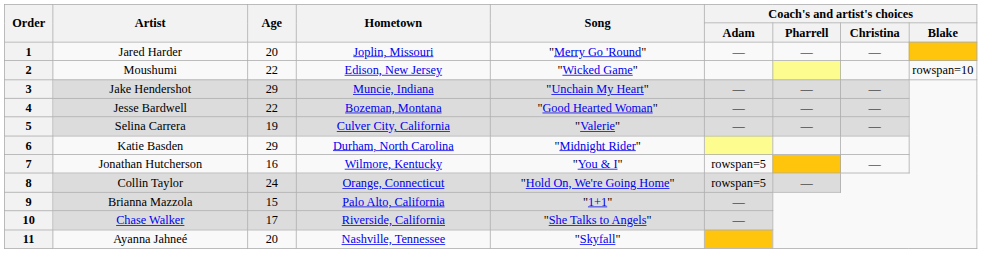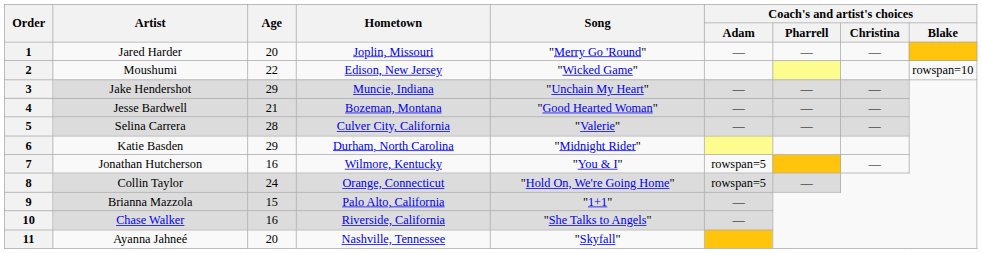(272, 108) 22 -> (272, 108) 21
(272, 126) 19 -> (272, 126) 28
(272, 220) 17 -> (272, 220) 16
